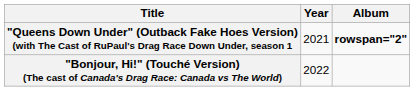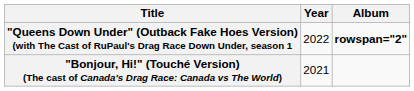(316, 38) 2021 -> (316, 38) 2022
(316, 70) 2022 -> (316, 70) 2021
